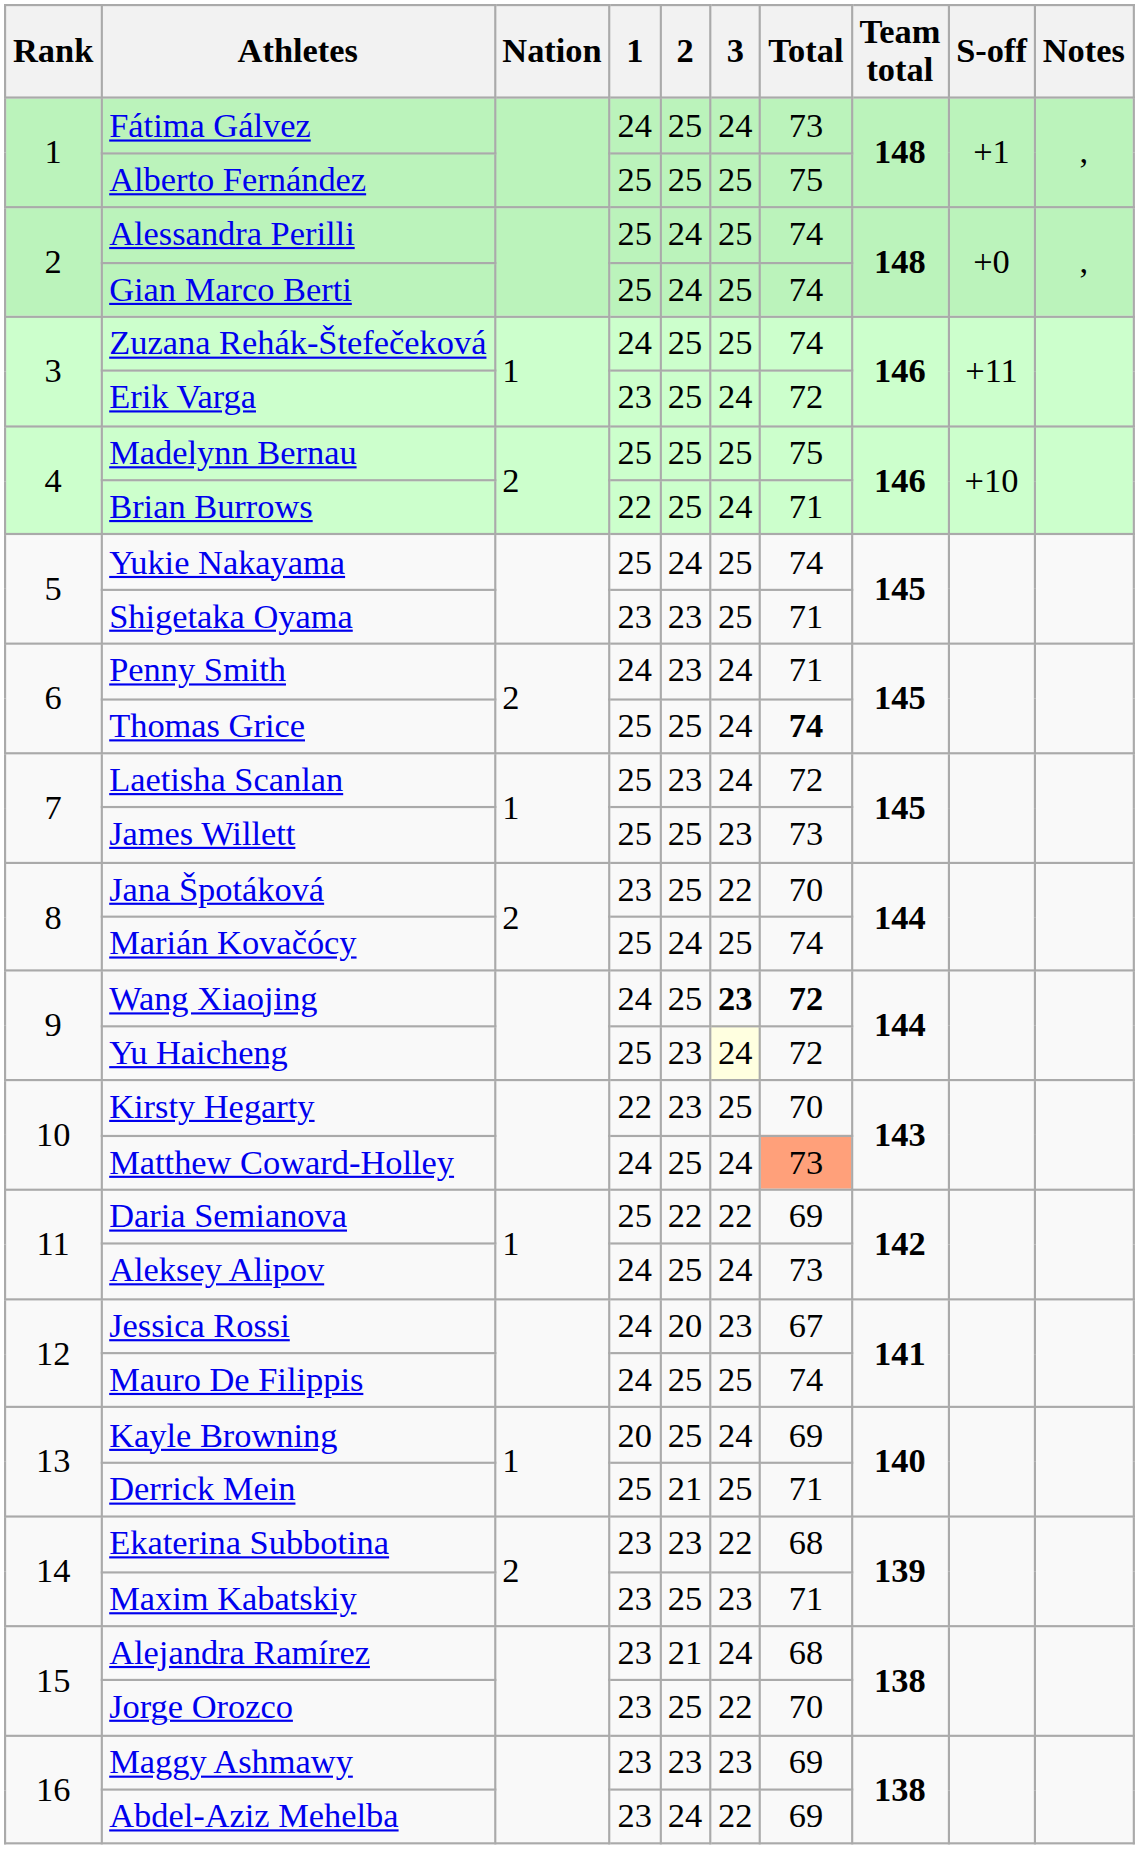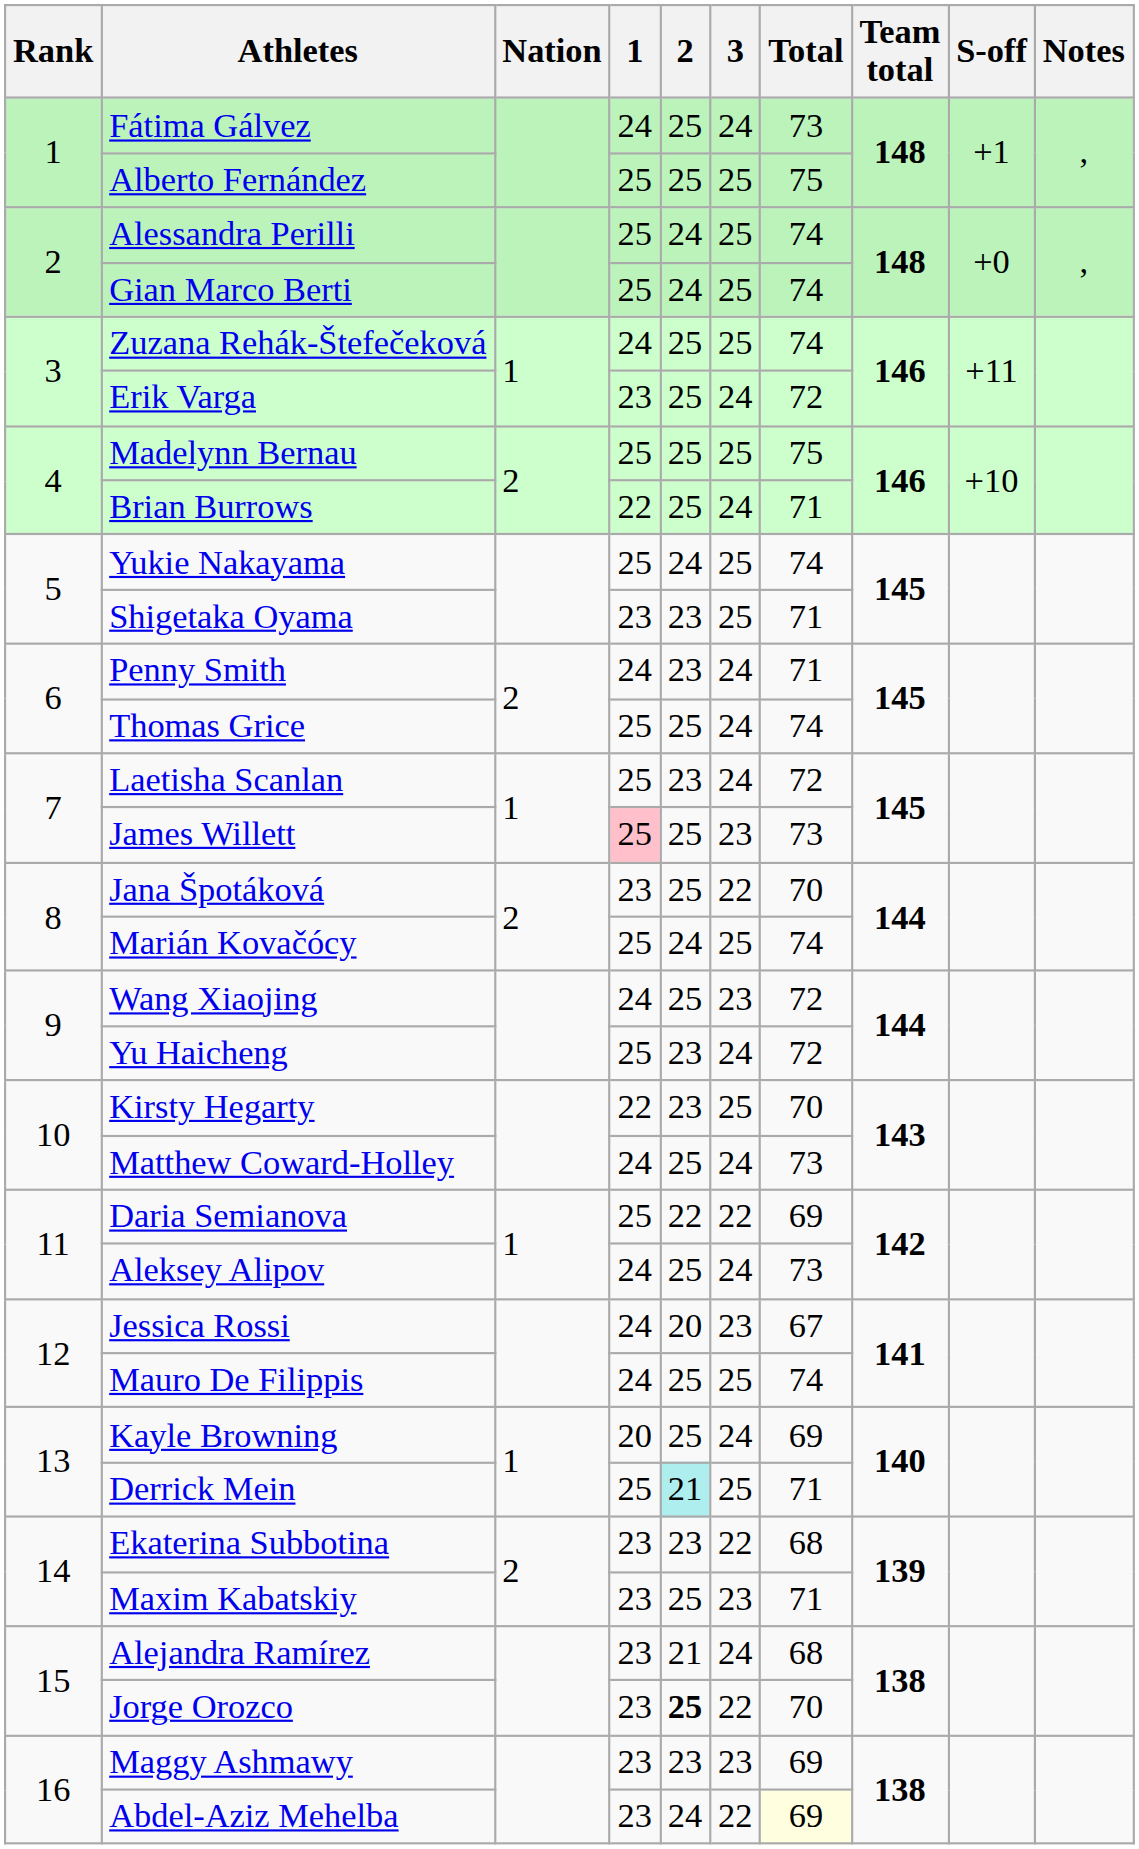(806, 725) bold -> (806, 725) normal
(635, 834) no background -> (635, 834) pink background
(735, 997) bold -> (735, 997) normal
(806, 997) bold -> (806, 997) normal
(735, 1052) lightyellow background -> (735, 1052) no background
(806, 1161) lightsalmon background -> (806, 1161) no background
(685, 1488) no background -> (685, 1488) paleturquoise background
(685, 1707) normal -> (685, 1707) bold
(806, 1816) no background -> (806, 1816) lightyellow background
